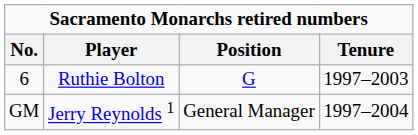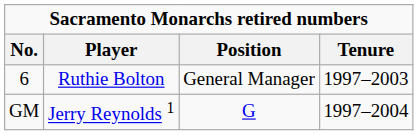(249, 79) G -> (249, 79) General Manager
(249, 111) General Manager -> (249, 111) G
